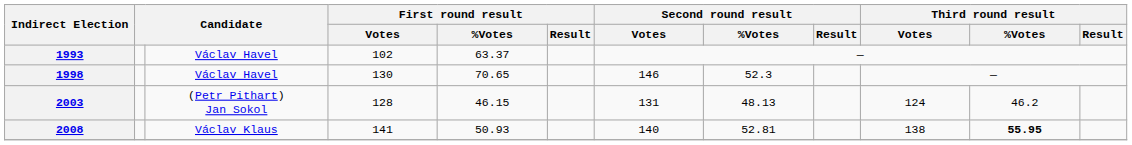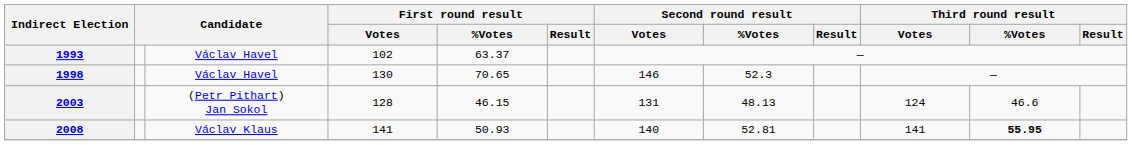(1025, 103) 46.2 -> (1025, 103) 46.6
(915, 130) 138 -> (915, 130) 141
